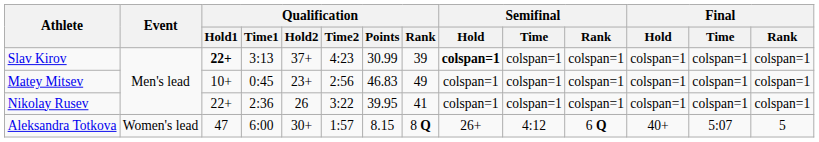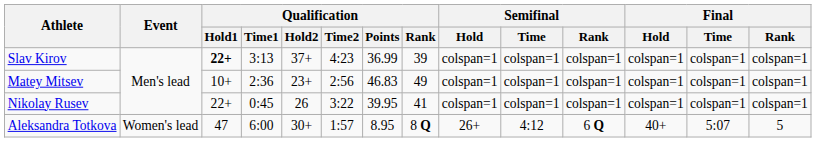(382, 59) 30.99 -> (382, 59) 36.99
(471, 59) bold -> (470, 59) normal
(261, 81) 0:45 -> (261, 81) 2:36
(261, 104) 2:36 -> (261, 104) 0:45
(382, 126) 8.15 -> (382, 126) 8.95
